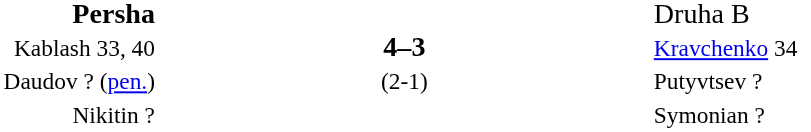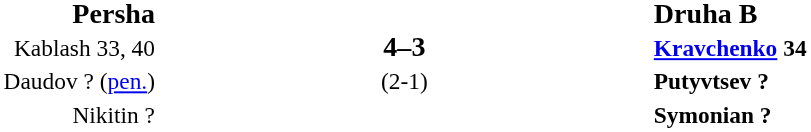(726, 63) normal -> (730, 63) bold
